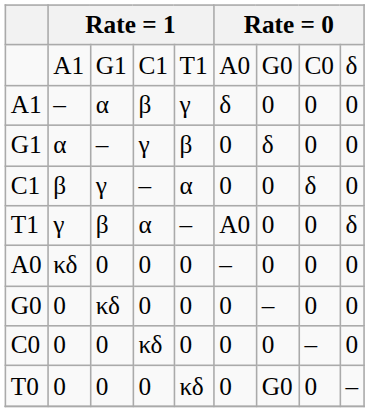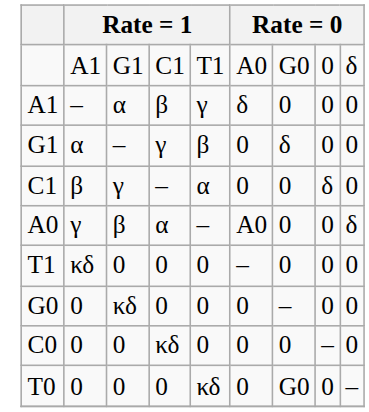(319, 64) C0 -> (328, 64) 0
(25, 225) T1 -> (43, 225) A0
(26, 265) A0 -> (42, 265) T1
